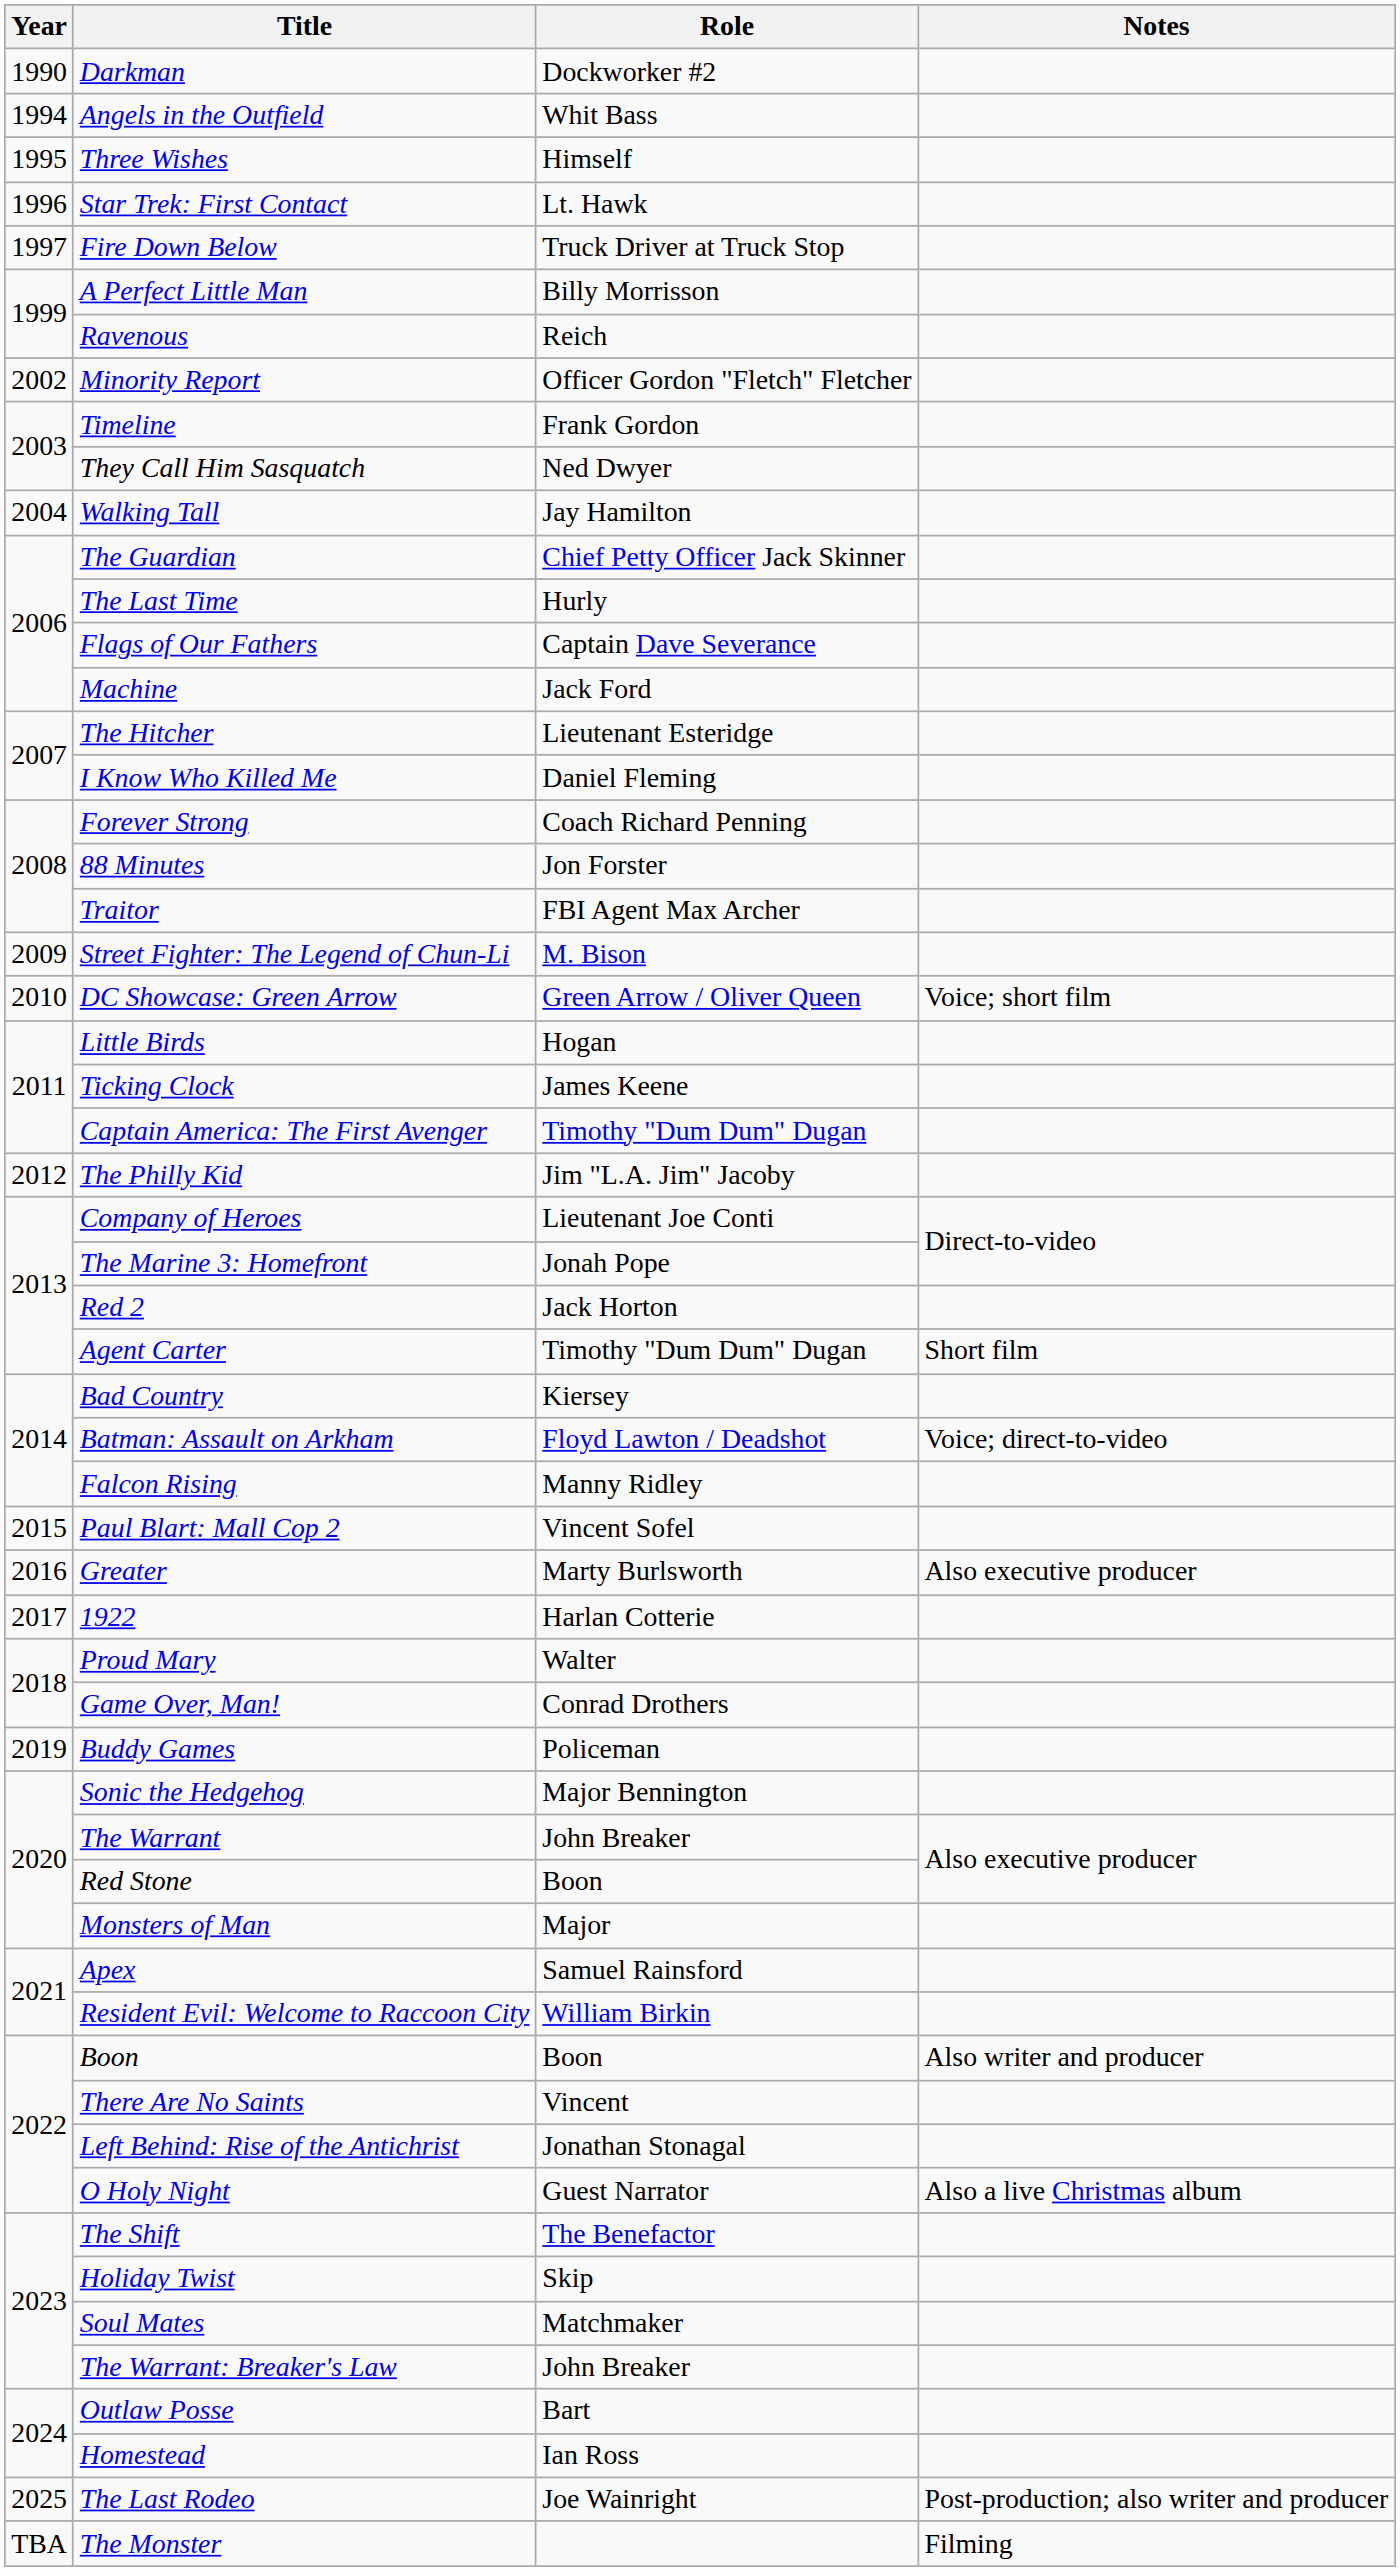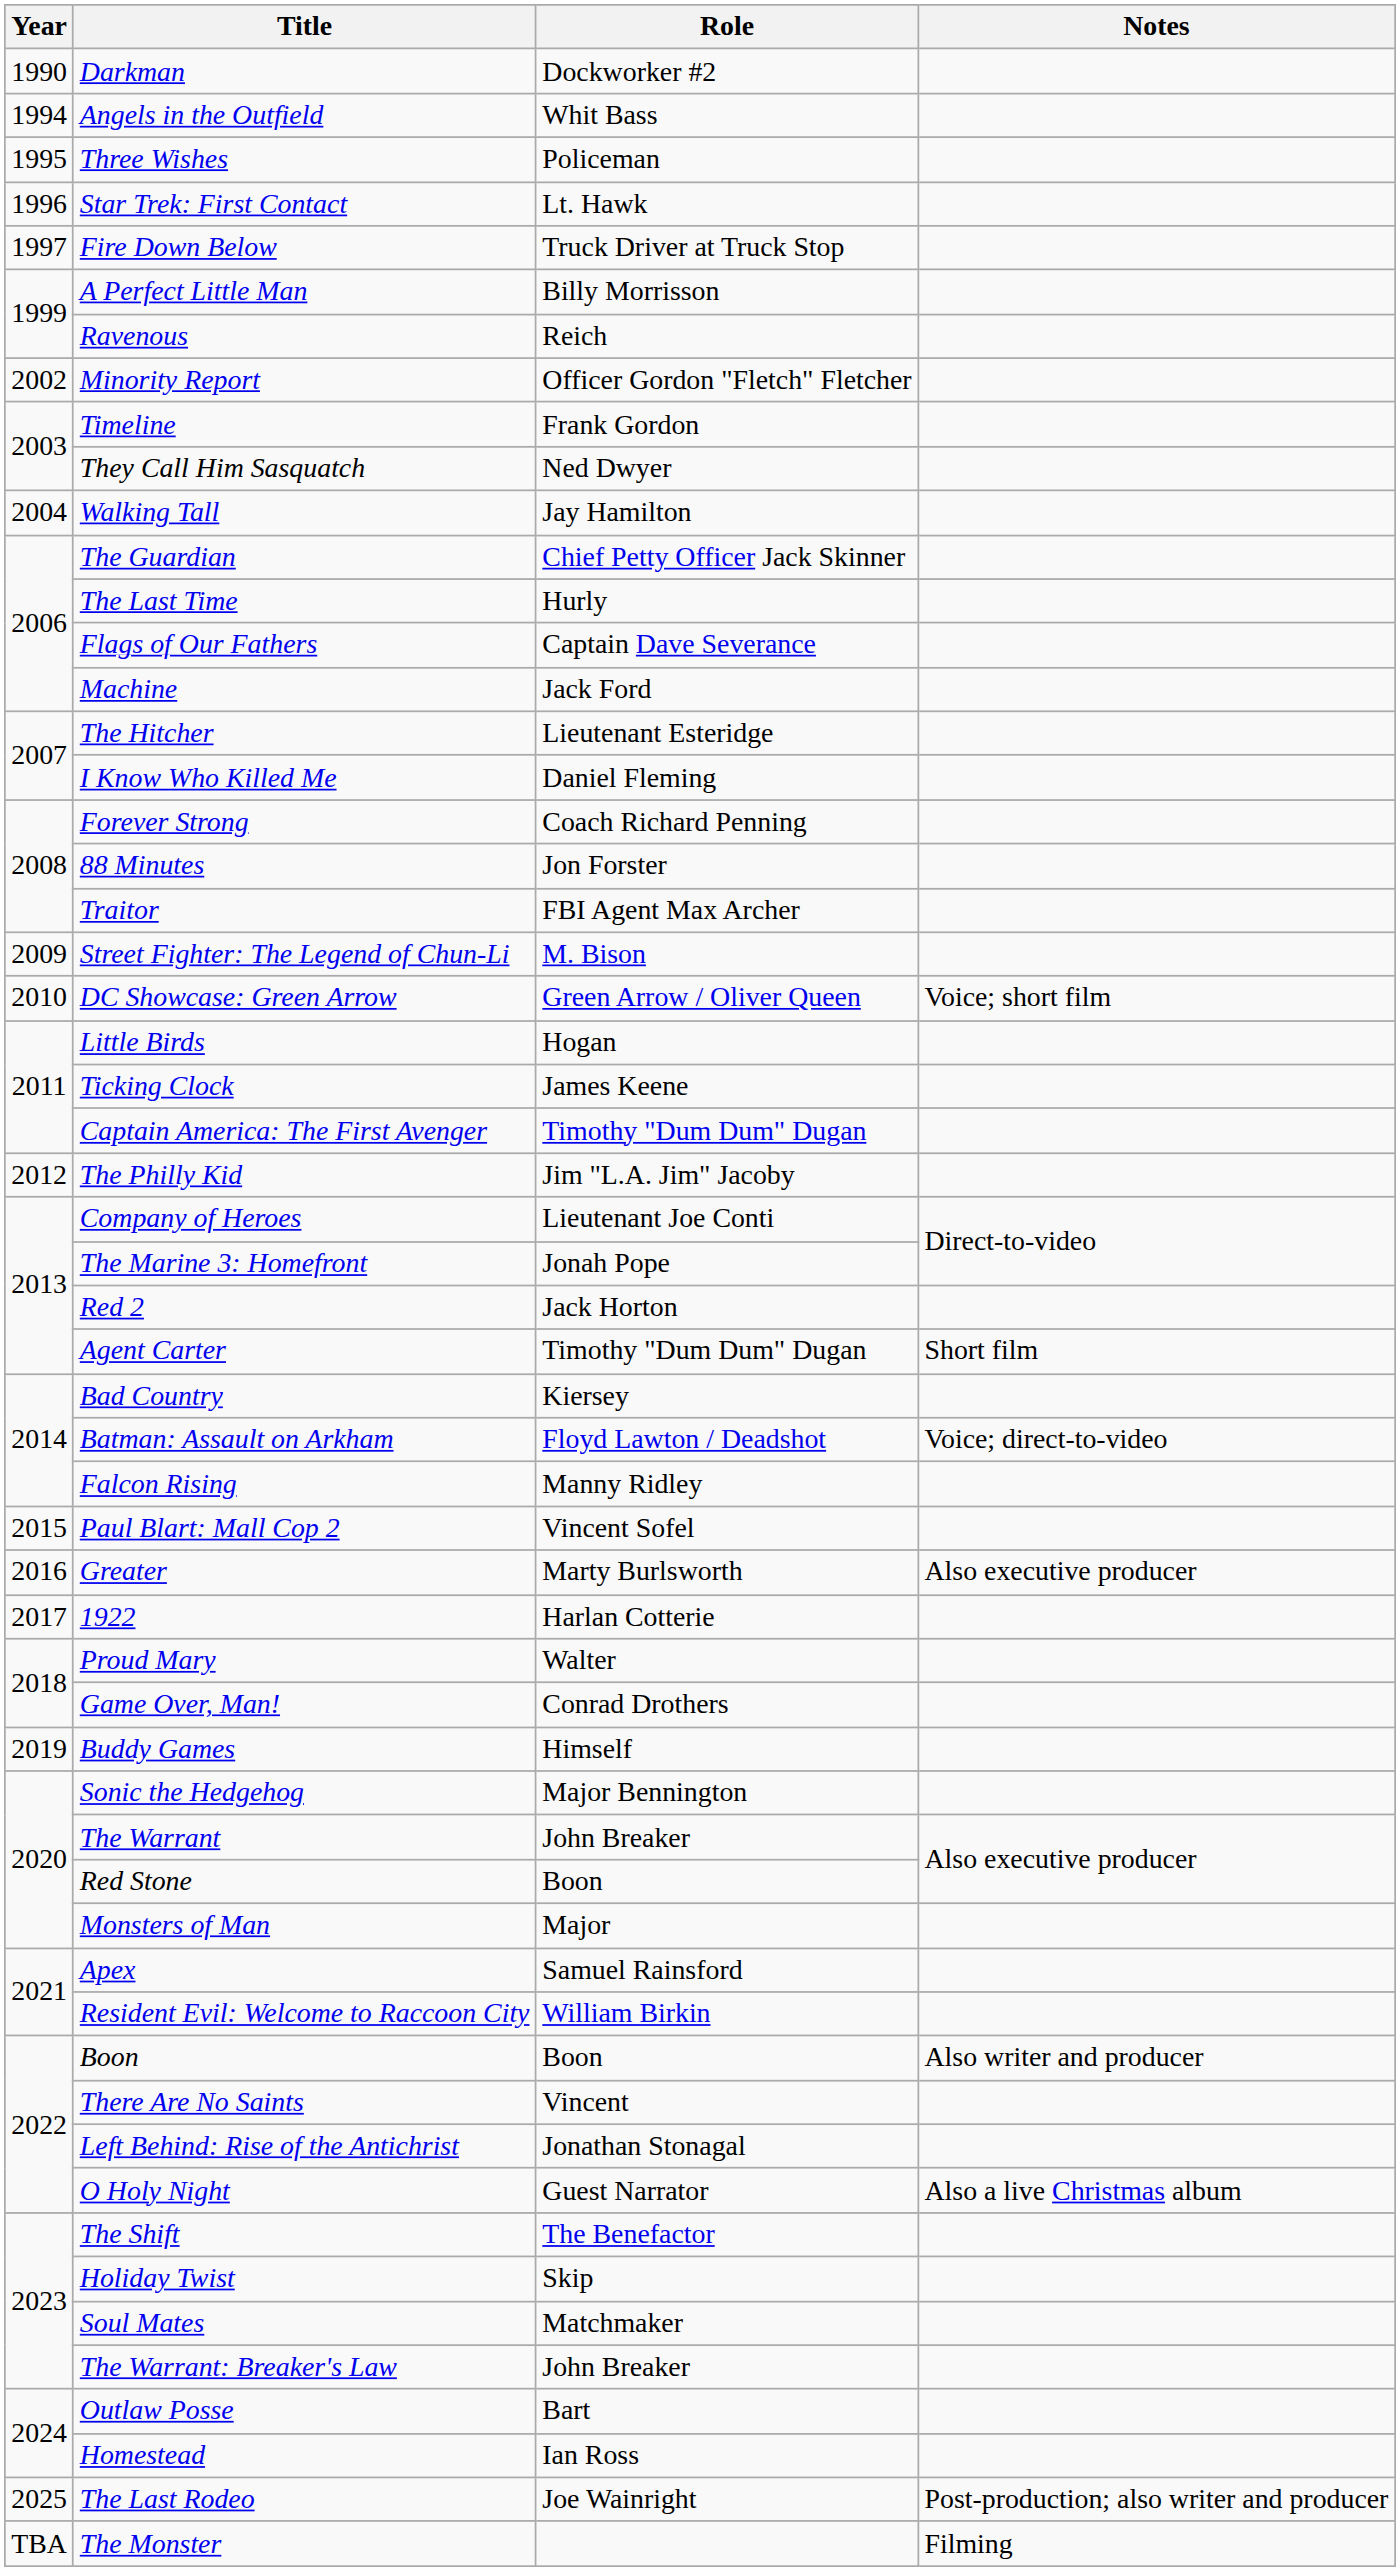(587, 159) Himself -> (601, 159) Policeman
(601, 1748) Policeman -> (587, 1748) Himself
